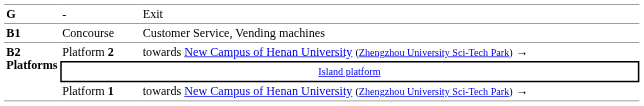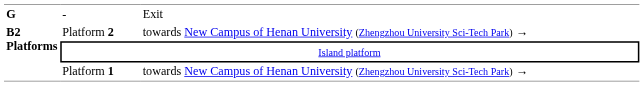- row: (88, 32)
